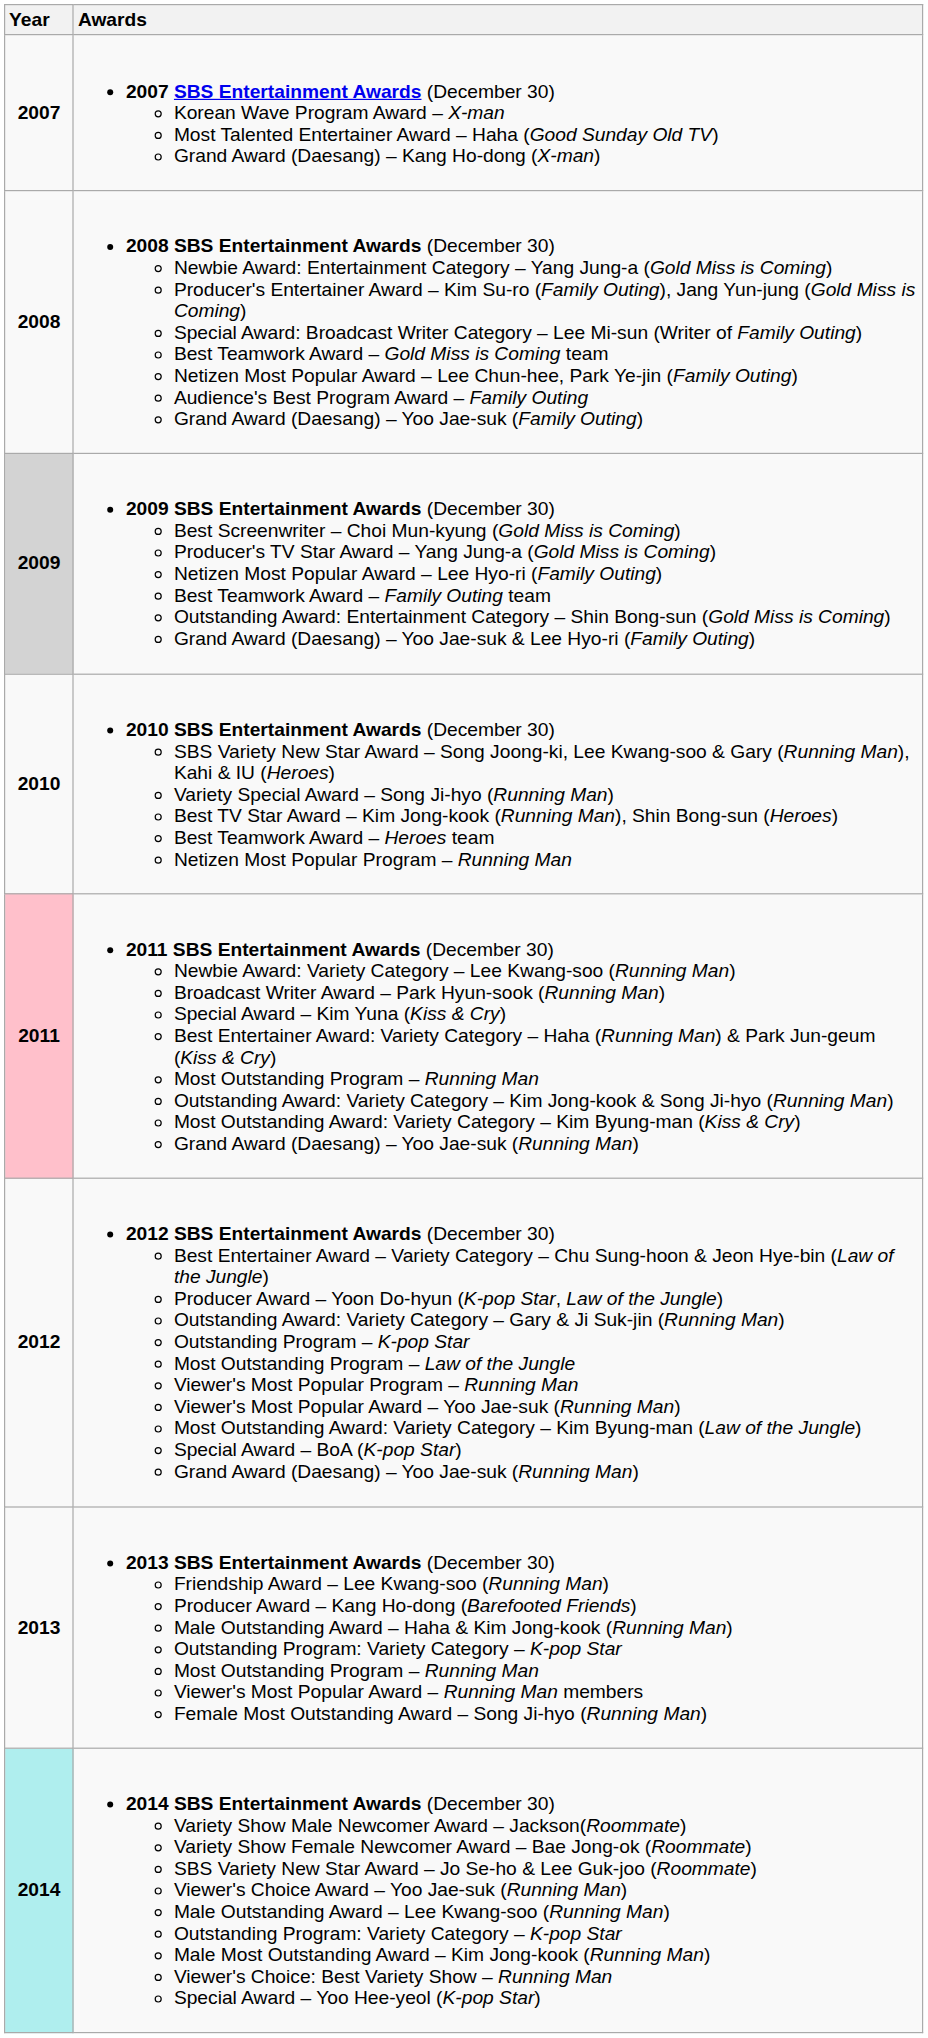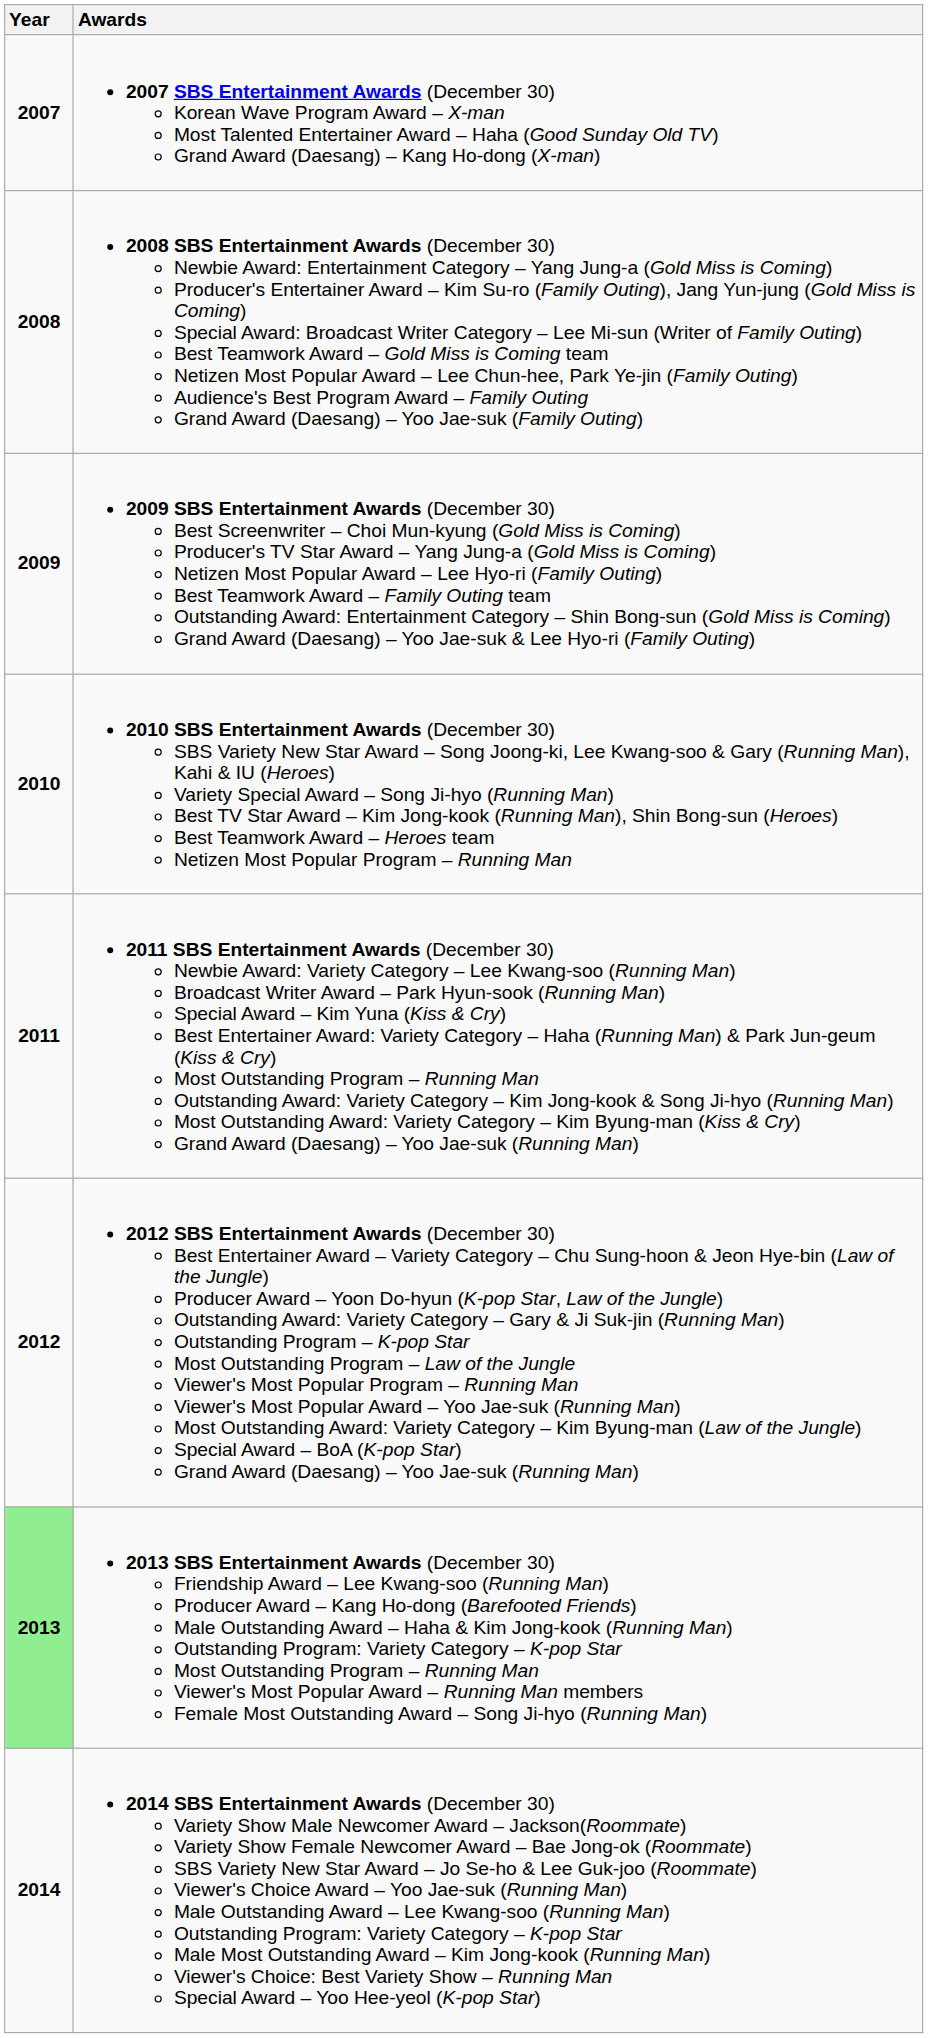(39, 563) lightgrey background -> (39, 563) no background
(39, 1035) pink background -> (39, 1035) no background
(39, 1627) no background -> (39, 1627) lightgreen background
(39, 1890) paleturquoise background -> (39, 1890) no background
